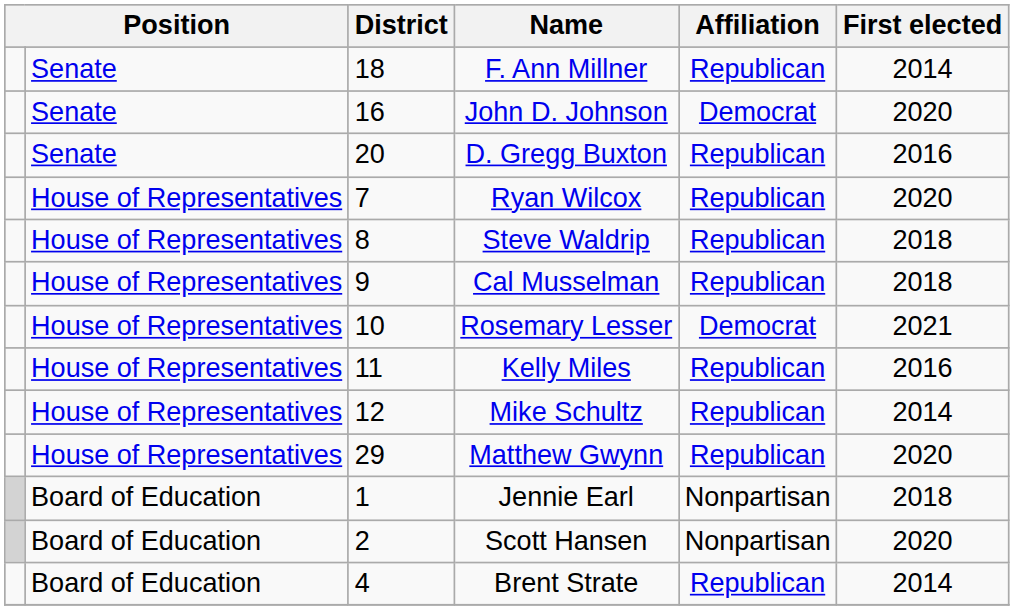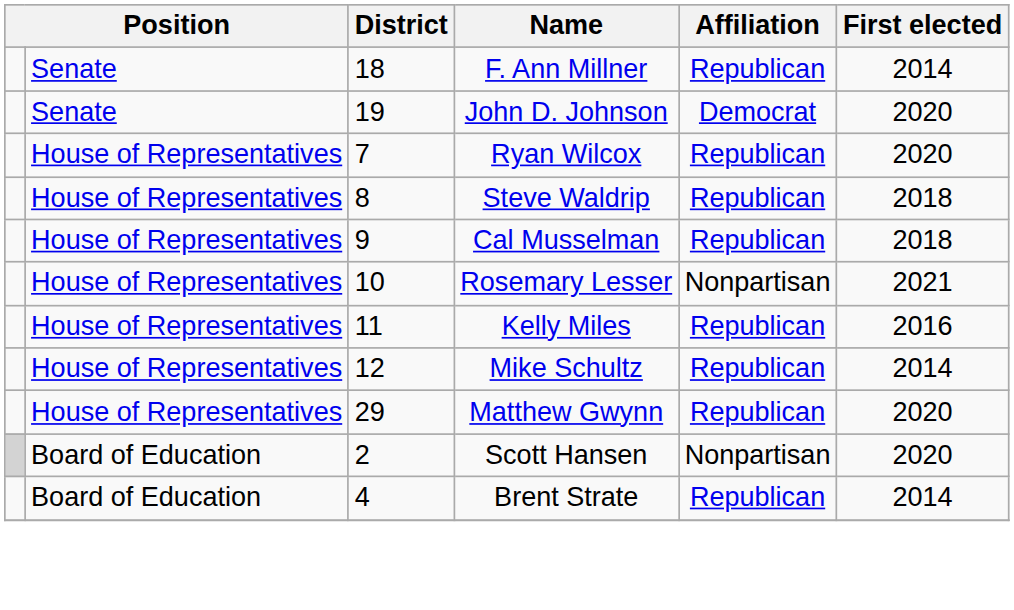(370, 111) 16 -> (370, 111) 19
- row: (566, 154)
(758, 326) Democrat -> (758, 283) Nonpartisan
- row: (566, 497)
